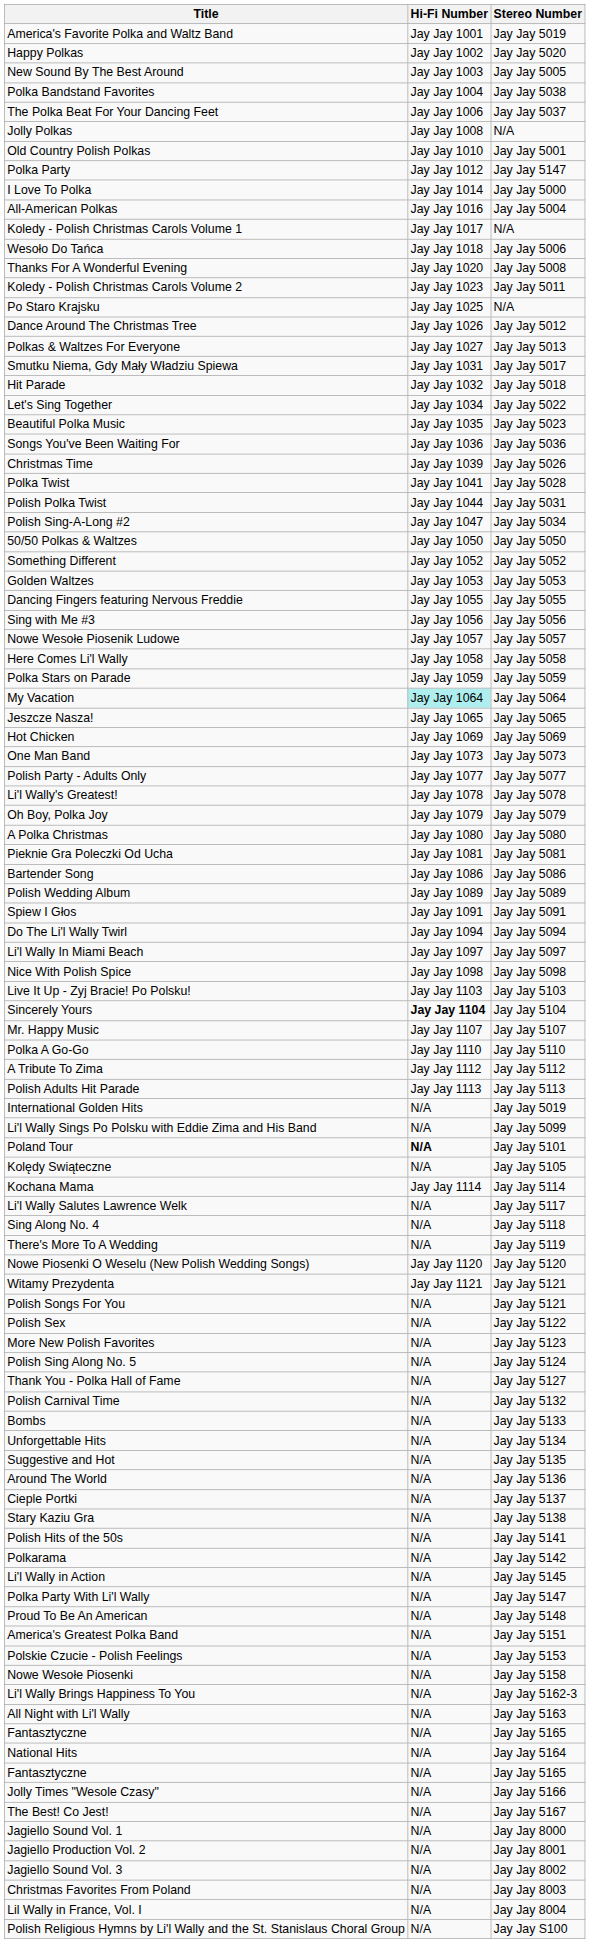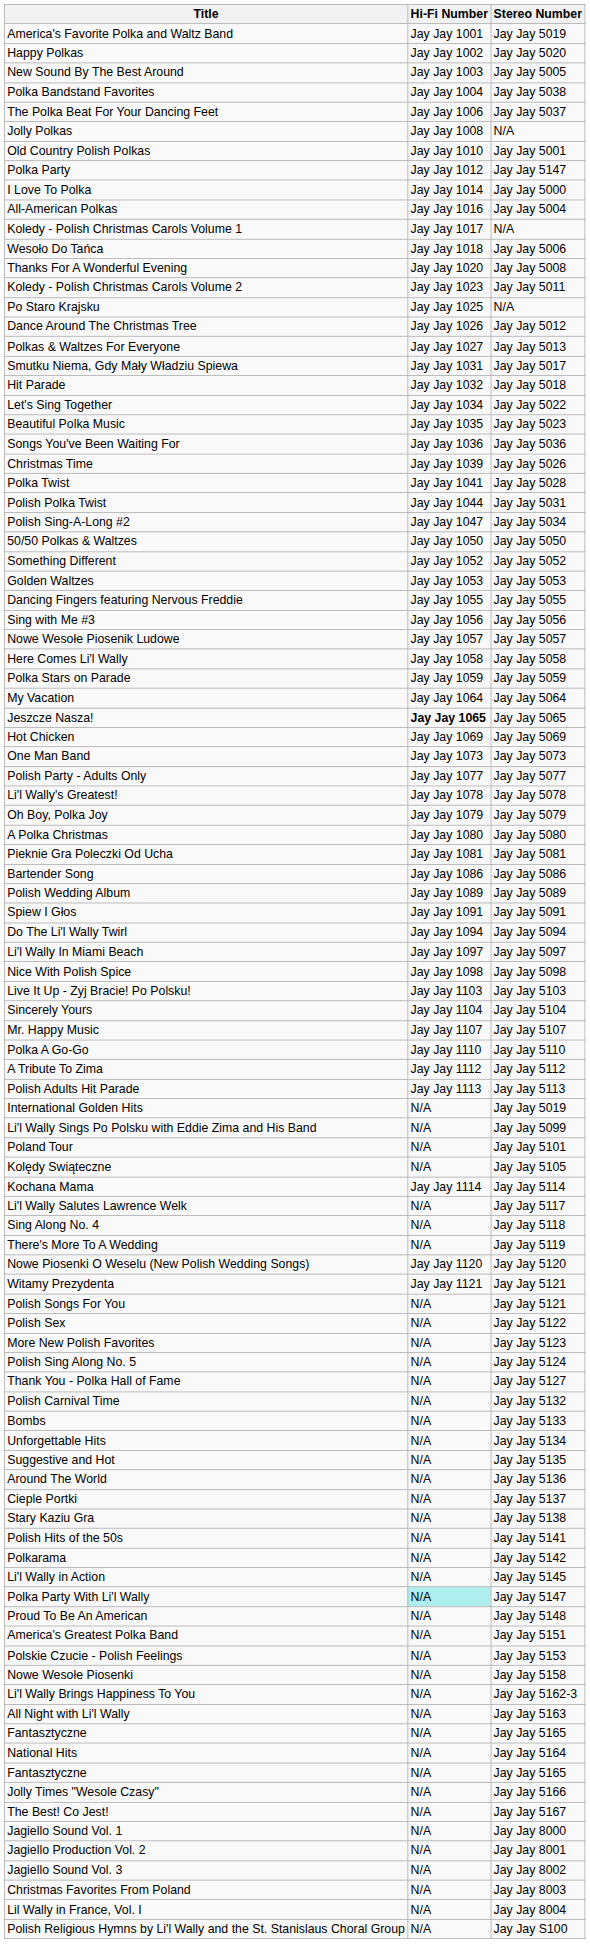(447, 698) paleturquoise background -> (447, 698) no background
(447, 717) normal -> (448, 717) bold
(448, 1010) bold -> (446, 1010) normal
(421, 1147) bold -> (421, 1147) normal
(421, 1596) no background -> (421, 1596) paleturquoise background
